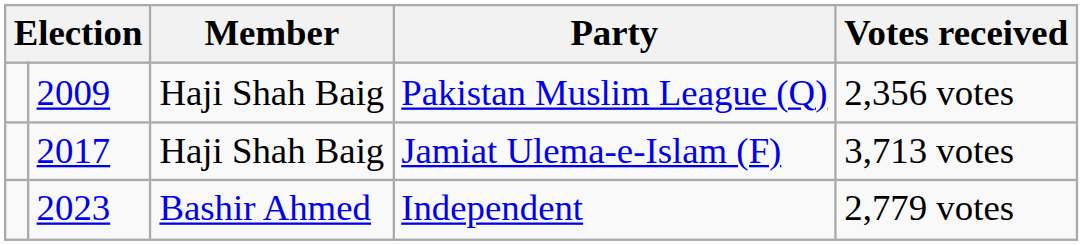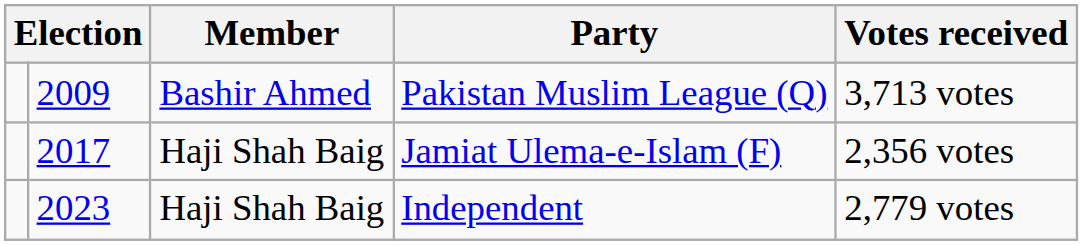(272, 92) Haji Shah Baig -> (265, 92) Bashir Ahmed
(929, 92) 2,356 votes -> (929, 92) 3,713 votes
(929, 150) 3,713 votes -> (929, 150) 2,356 votes
(265, 208) Bashir Ahmed -> (272, 208) Haji Shah Baig
